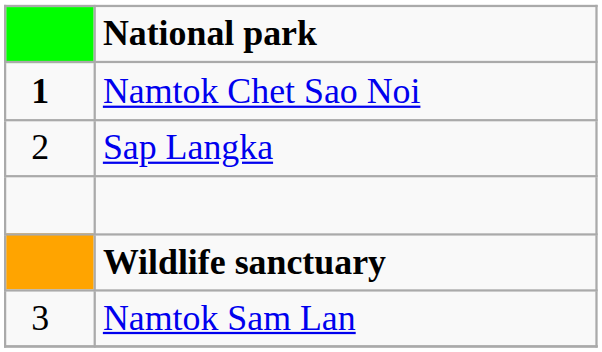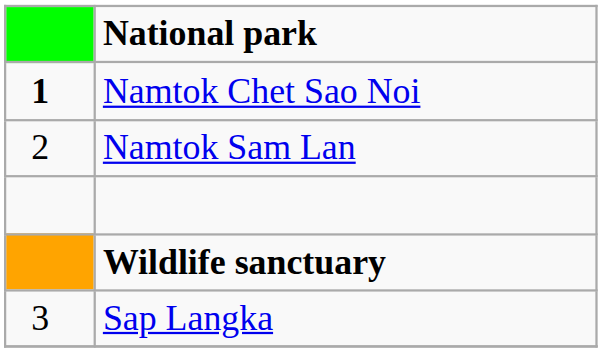(188, 147) Sap Langka -> (229, 147) Namtok Sam Lan
(229, 317) Namtok Sam Lan -> (188, 317) Sap Langka
